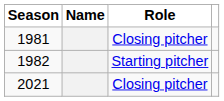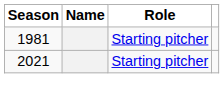(160, 38) Closing pitcher -> (160, 38) Starting pitcher
- row: (33, 61)
(160, 84) Closing pitcher -> (160, 61) Starting pitcher
